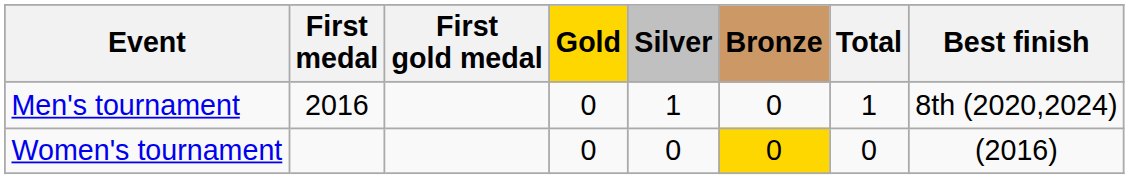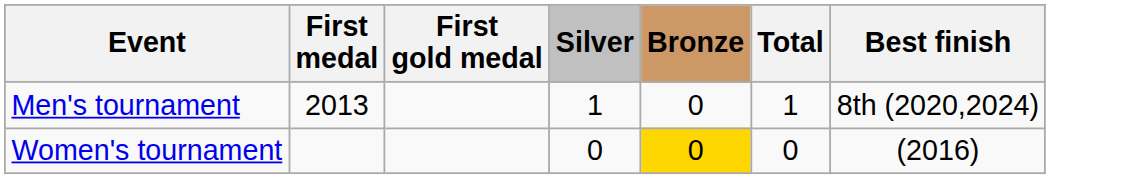- column: (588, 43)
(337, 104) 2016 -> (337, 104) 2013
